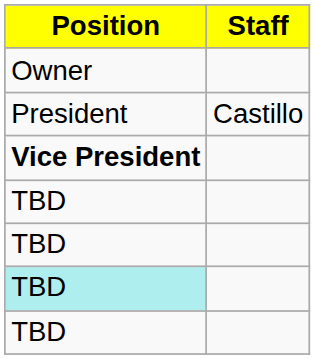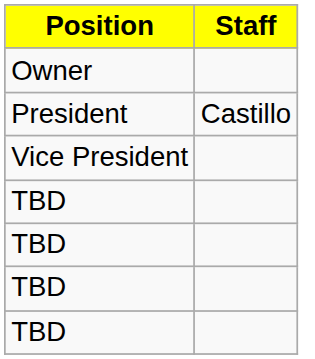(106, 157) bold -> (100, 157) normal
(39, 288) paleturquoise background -> (39, 288) no background
